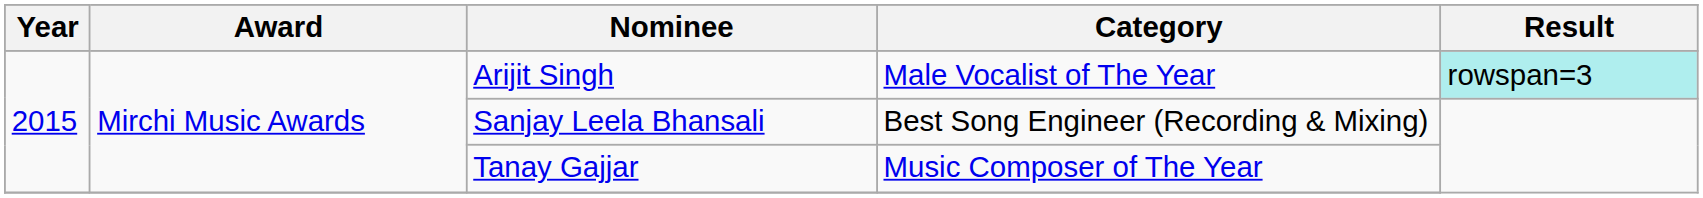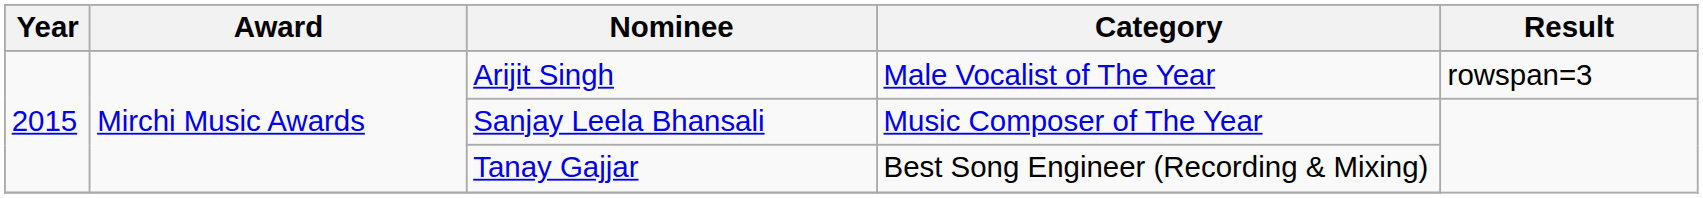(1520, 74) paleturquoise background -> (1520, 74) no background
(1156, 121) Best Song Engineer (Recording & Mixing) -> (1073, 121) Music Composer of The Year
(1073, 167) Music Composer of The Year -> (1156, 167) Best Song Engineer (Recording & Mixing)
